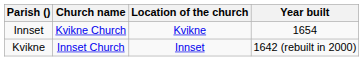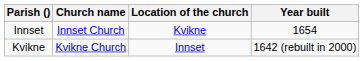(91, 30) Kvikne Church -> (91, 30) Innset Church
(91, 47) Innset Church -> (91, 47) Kvikne Church
